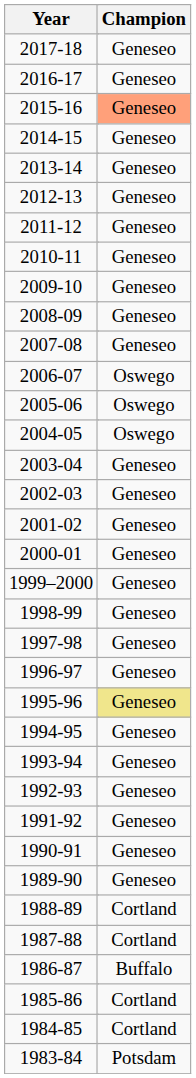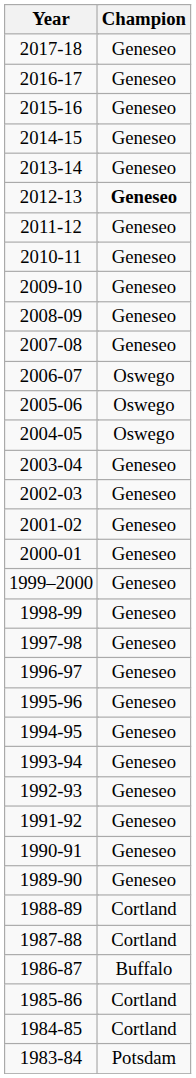(144, 108) lightsalmon background -> (144, 108) no background
(144, 197) normal -> (144, 197) bold
(144, 702) khaki background -> (144, 702) no background
